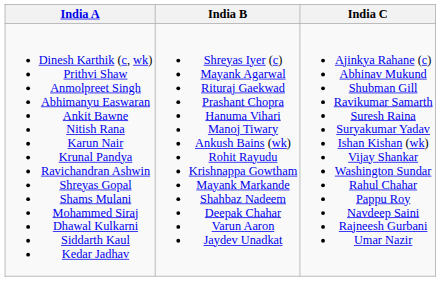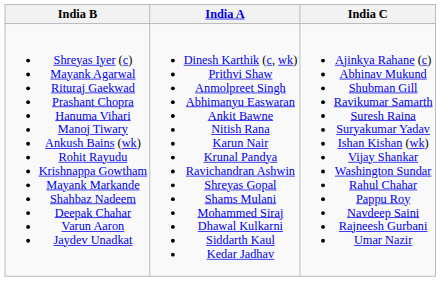columns swapped: (80, 14) <-> (228, 14)
